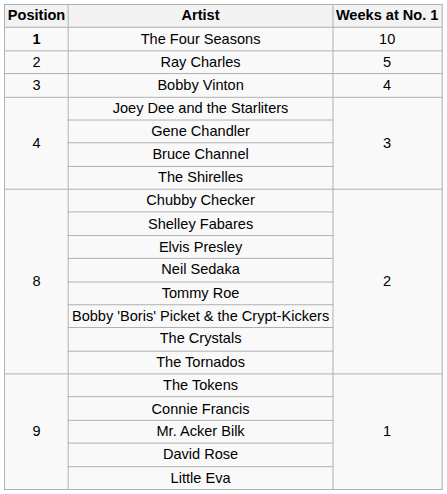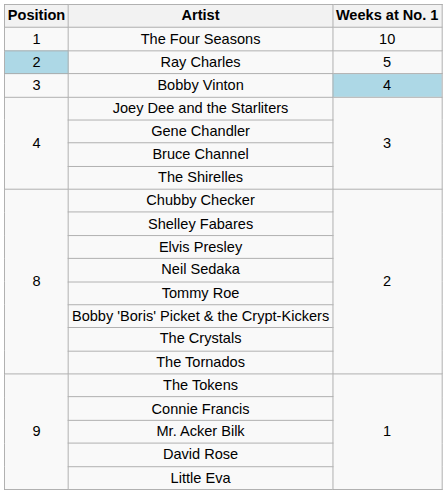(37, 39) bold -> (37, 39) normal
(37, 62) no background -> (37, 62) lightblue background
(387, 85) no background -> (387, 85) lightblue background
